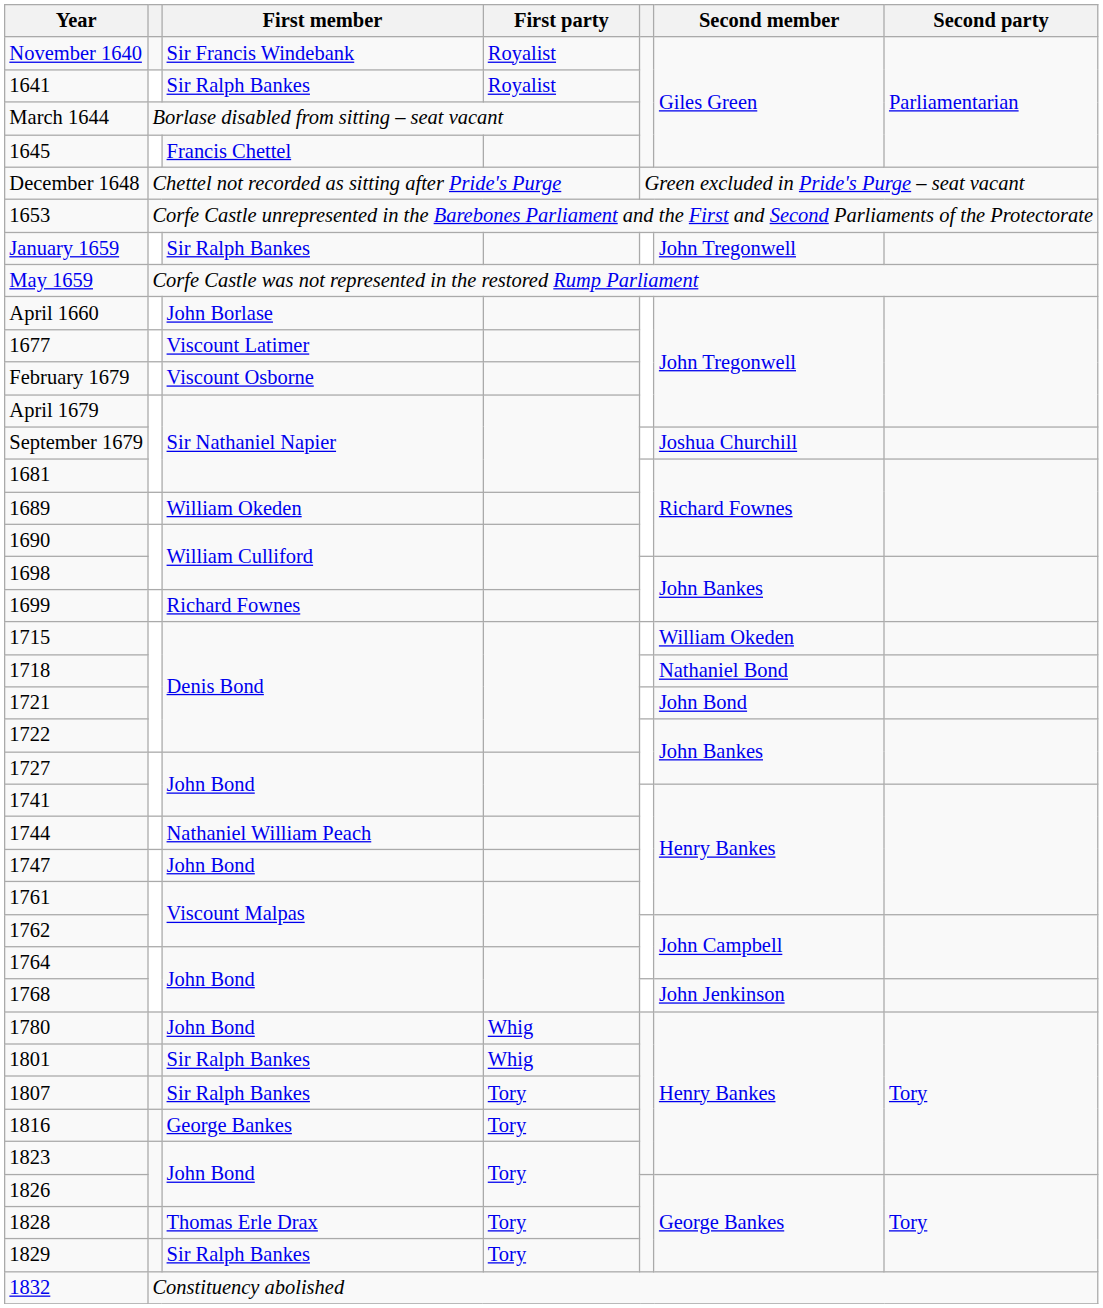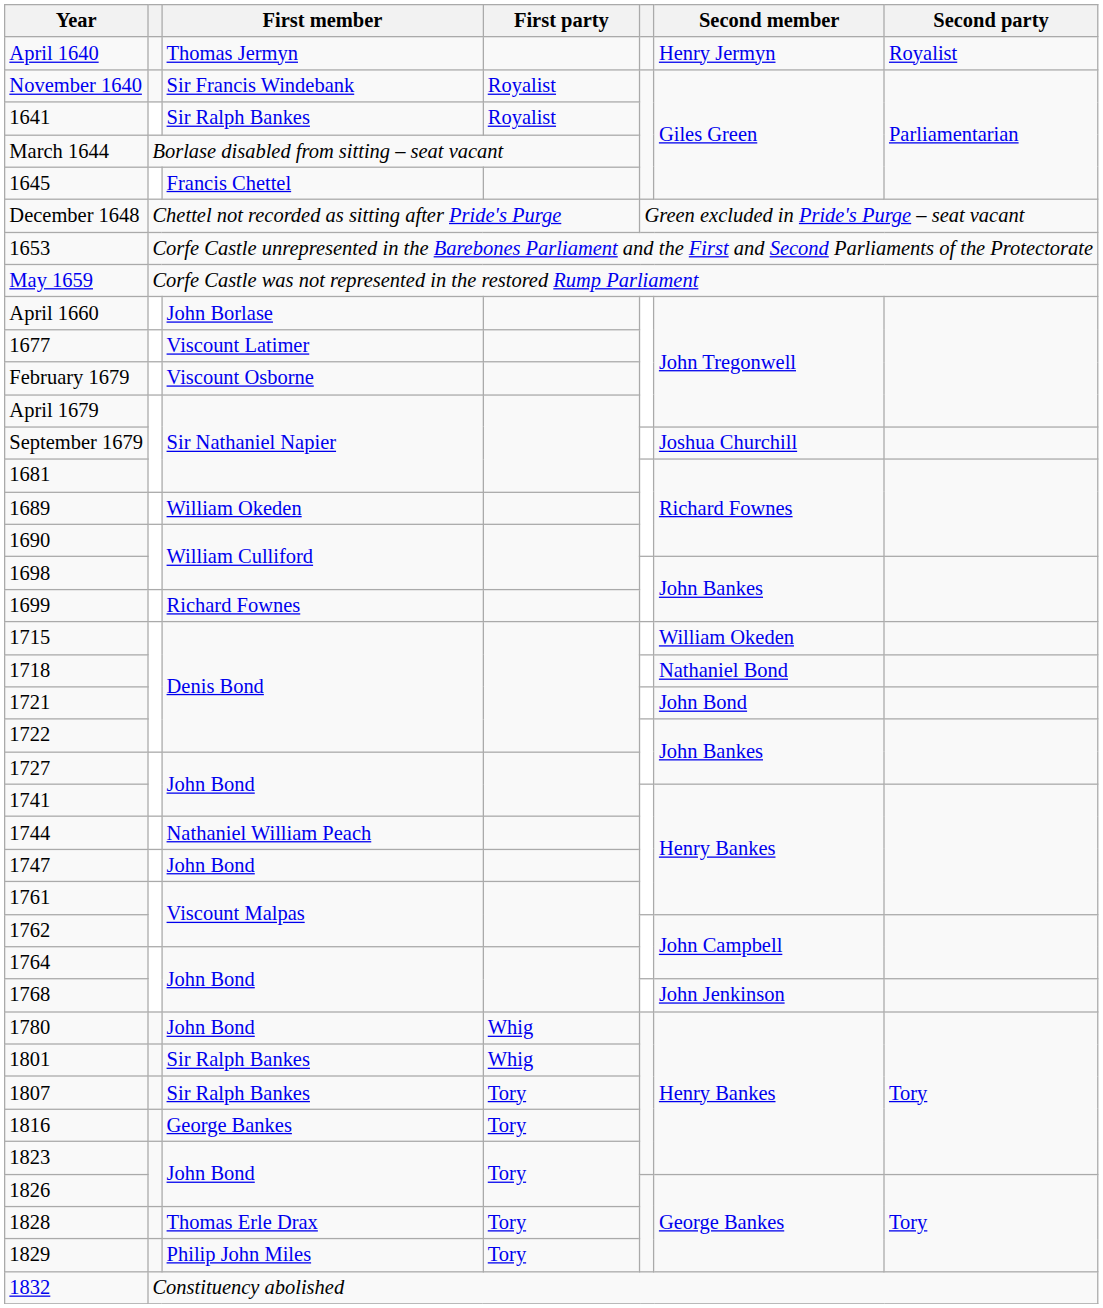+ row: (54, 53)
- row: (64, 248)
(238, 1254) Sir Ralph Bankes -> (239, 1254) Philip John Miles
